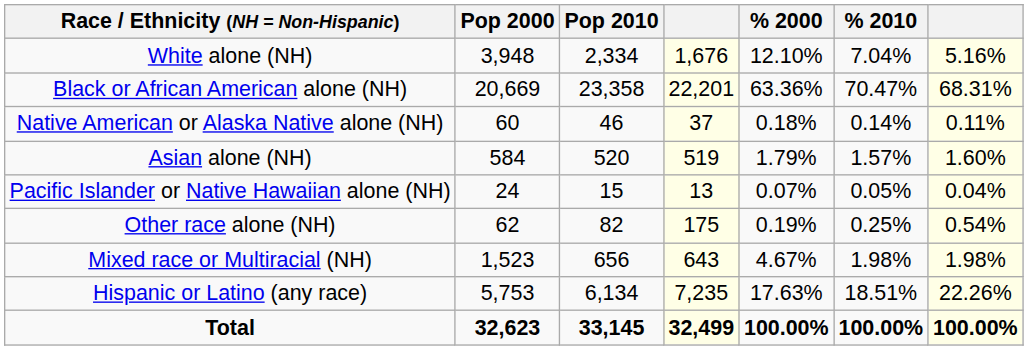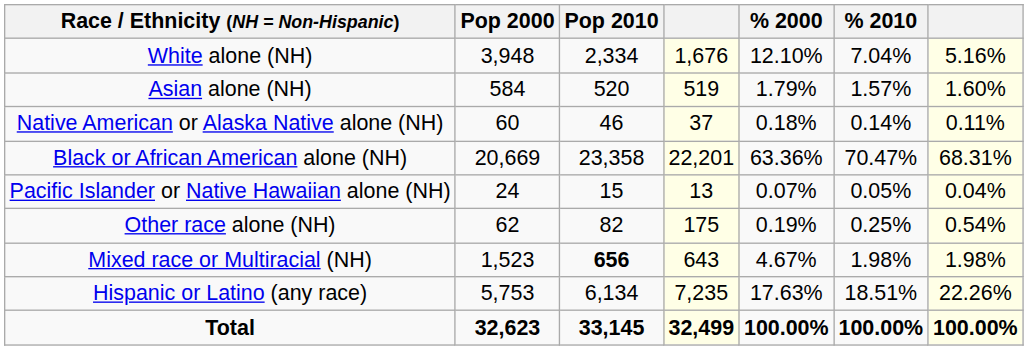rows swapped: (230, 89) <-> (230, 157)
(612, 259) normal -> (612, 259) bold
